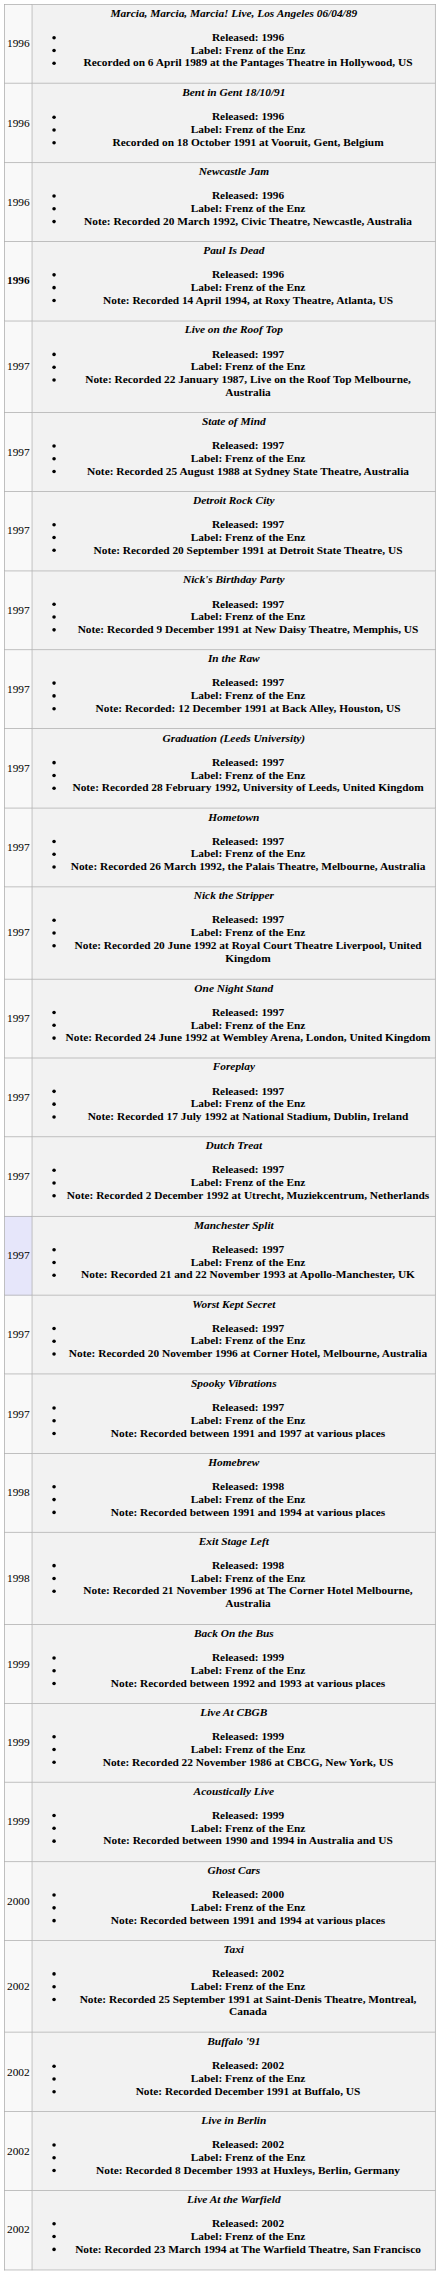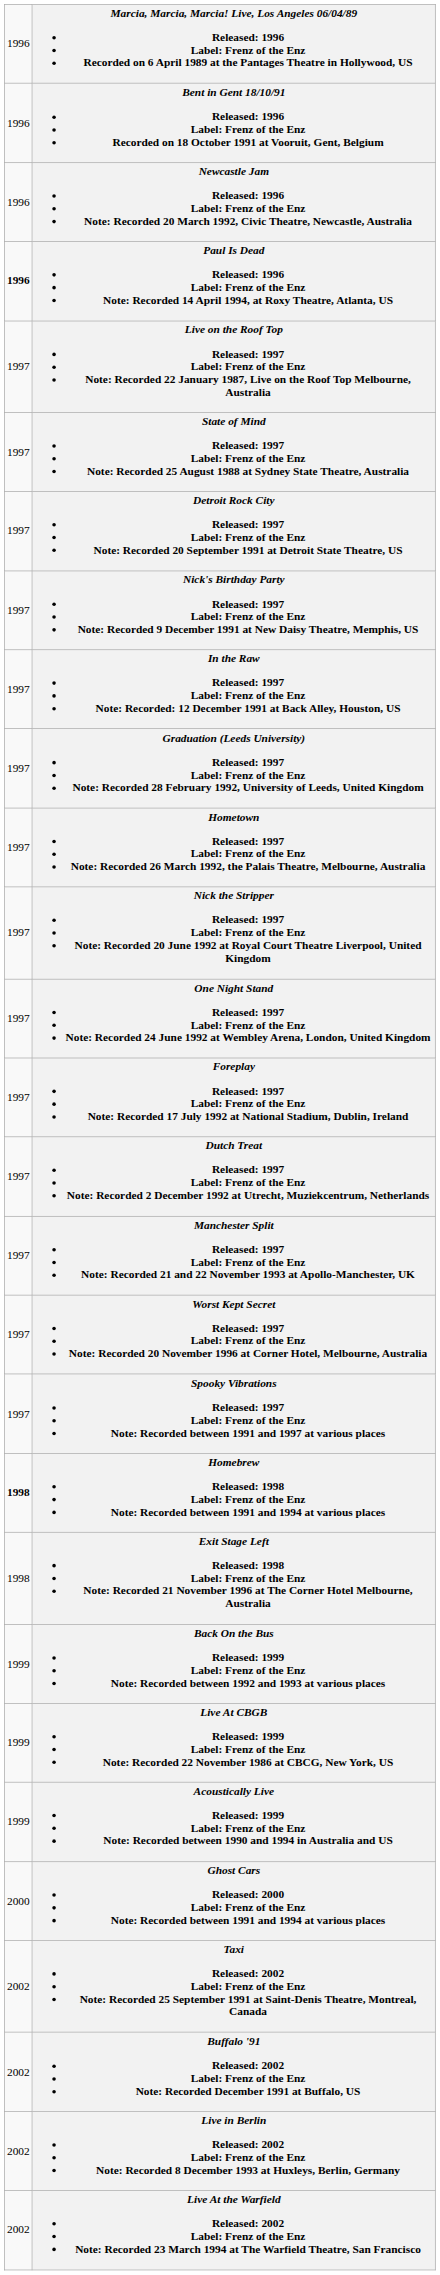(18, 1255) lavender background -> (18, 1255) no background
(18, 1492) normal -> (18, 1492) bold
